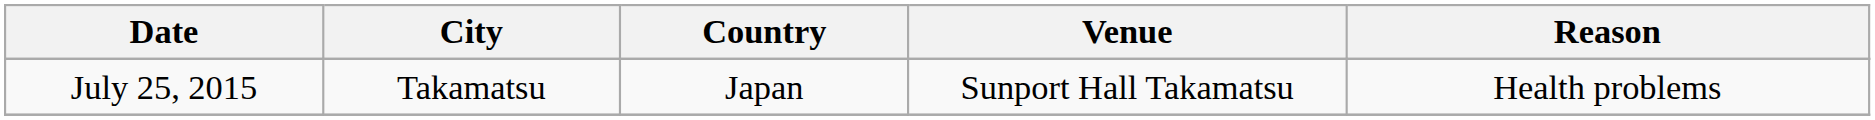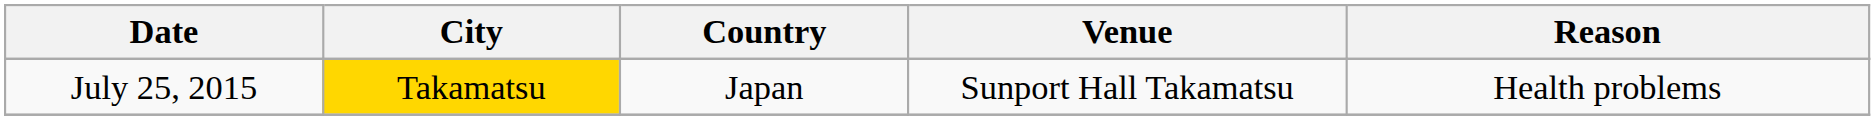(471, 86) no background -> (471, 86) gold background
